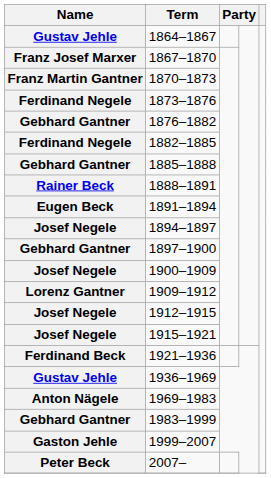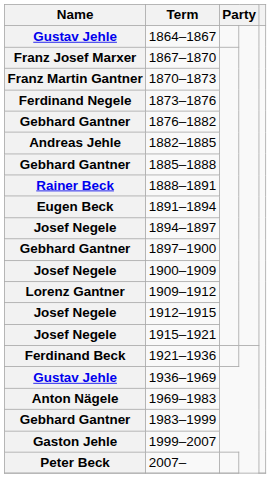(75, 143) Ferdinand Negele -> (75, 143) Andreas Jehle
